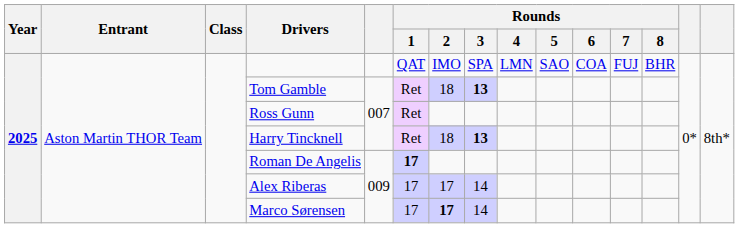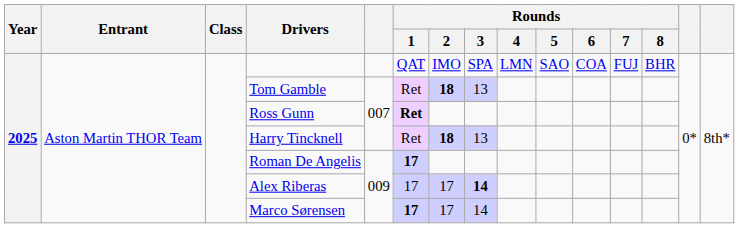(446, 89) normal -> (446, 89) bold
(480, 89) bold -> (480, 89) normal
(411, 113) normal -> (411, 113) bold
(446, 138) normal -> (446, 138) bold
(480, 138) bold -> (480, 138) normal
(480, 186) normal -> (480, 186) bold
(411, 210) normal -> (411, 210) bold
(446, 210) bold -> (446, 210) normal
